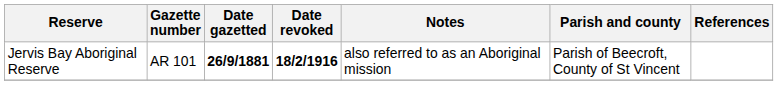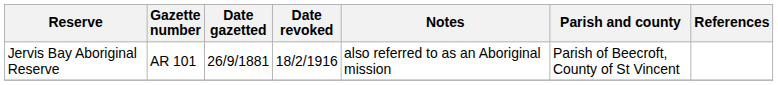(238, 61) bold -> (238, 61) normal
(307, 61) bold -> (307, 61) normal
